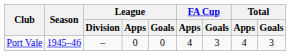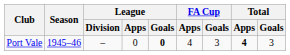(162, 43) normal -> (162, 43) bold
(244, 43) normal -> (244, 43) bold
